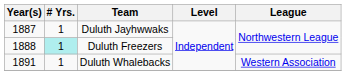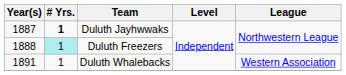(61, 29) normal -> (61, 29) bold
